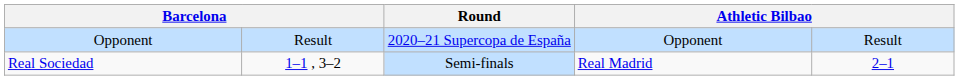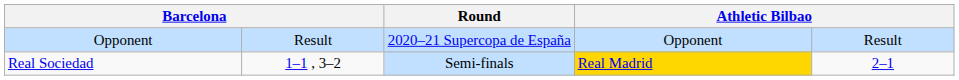(615, 63) no background -> (615, 63) gold background
